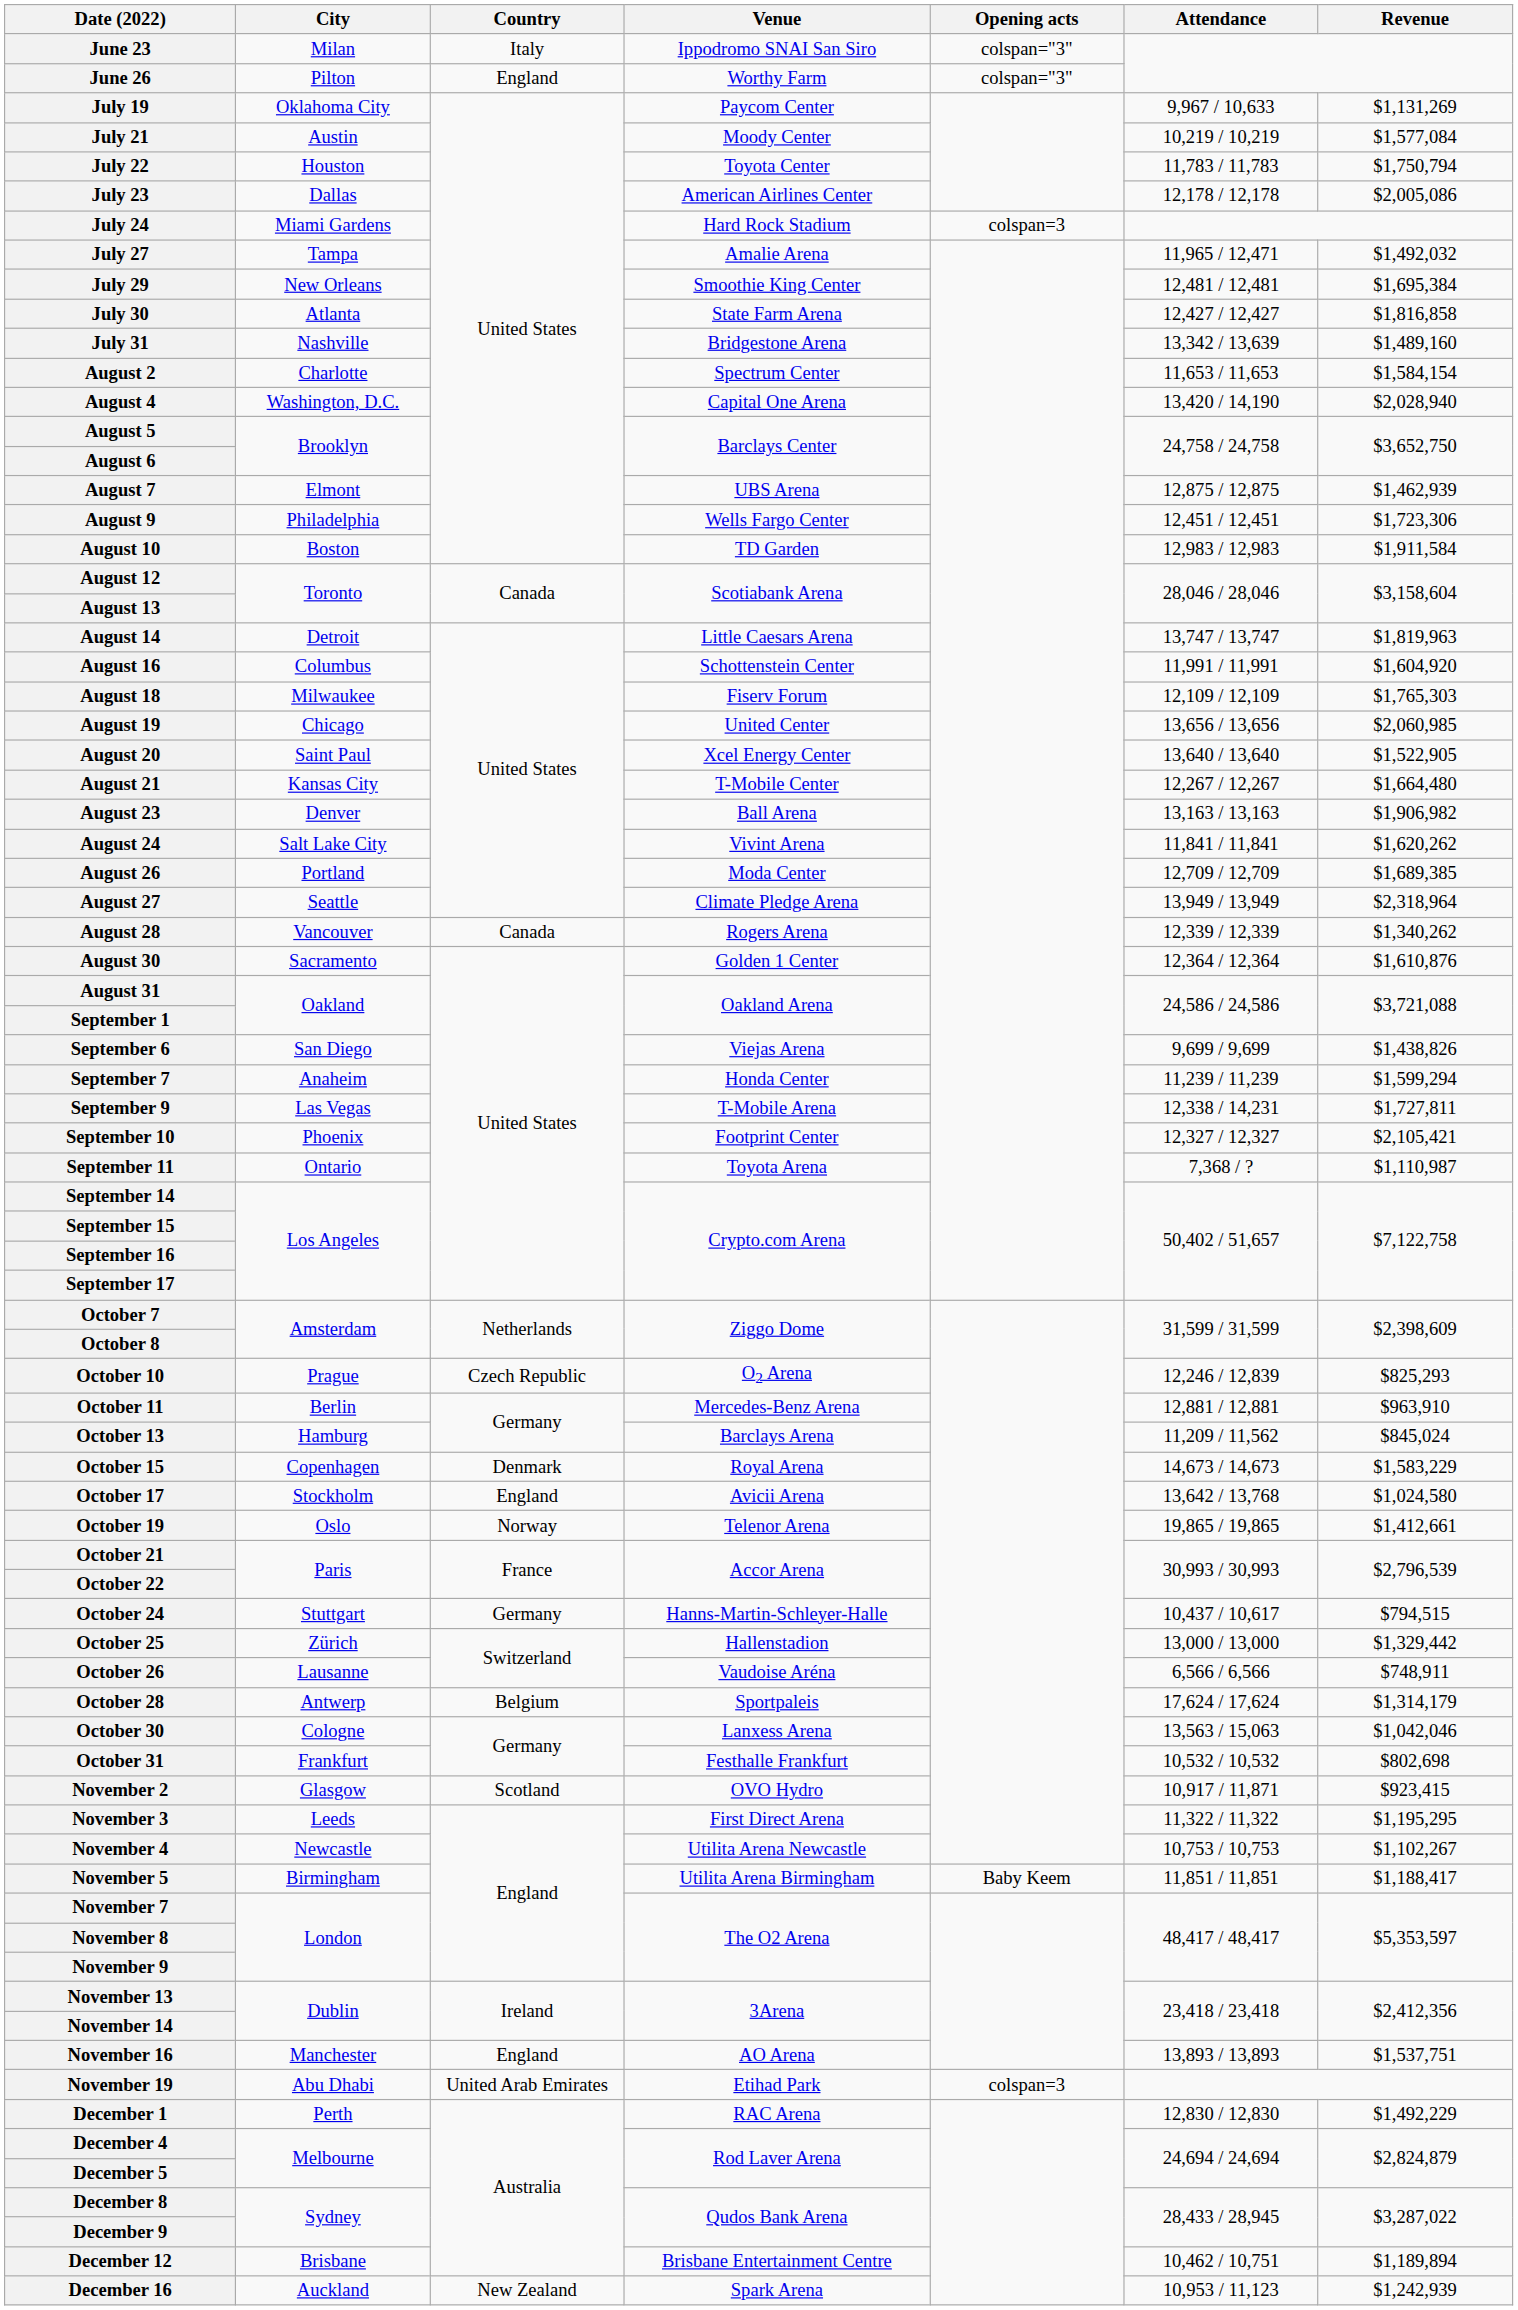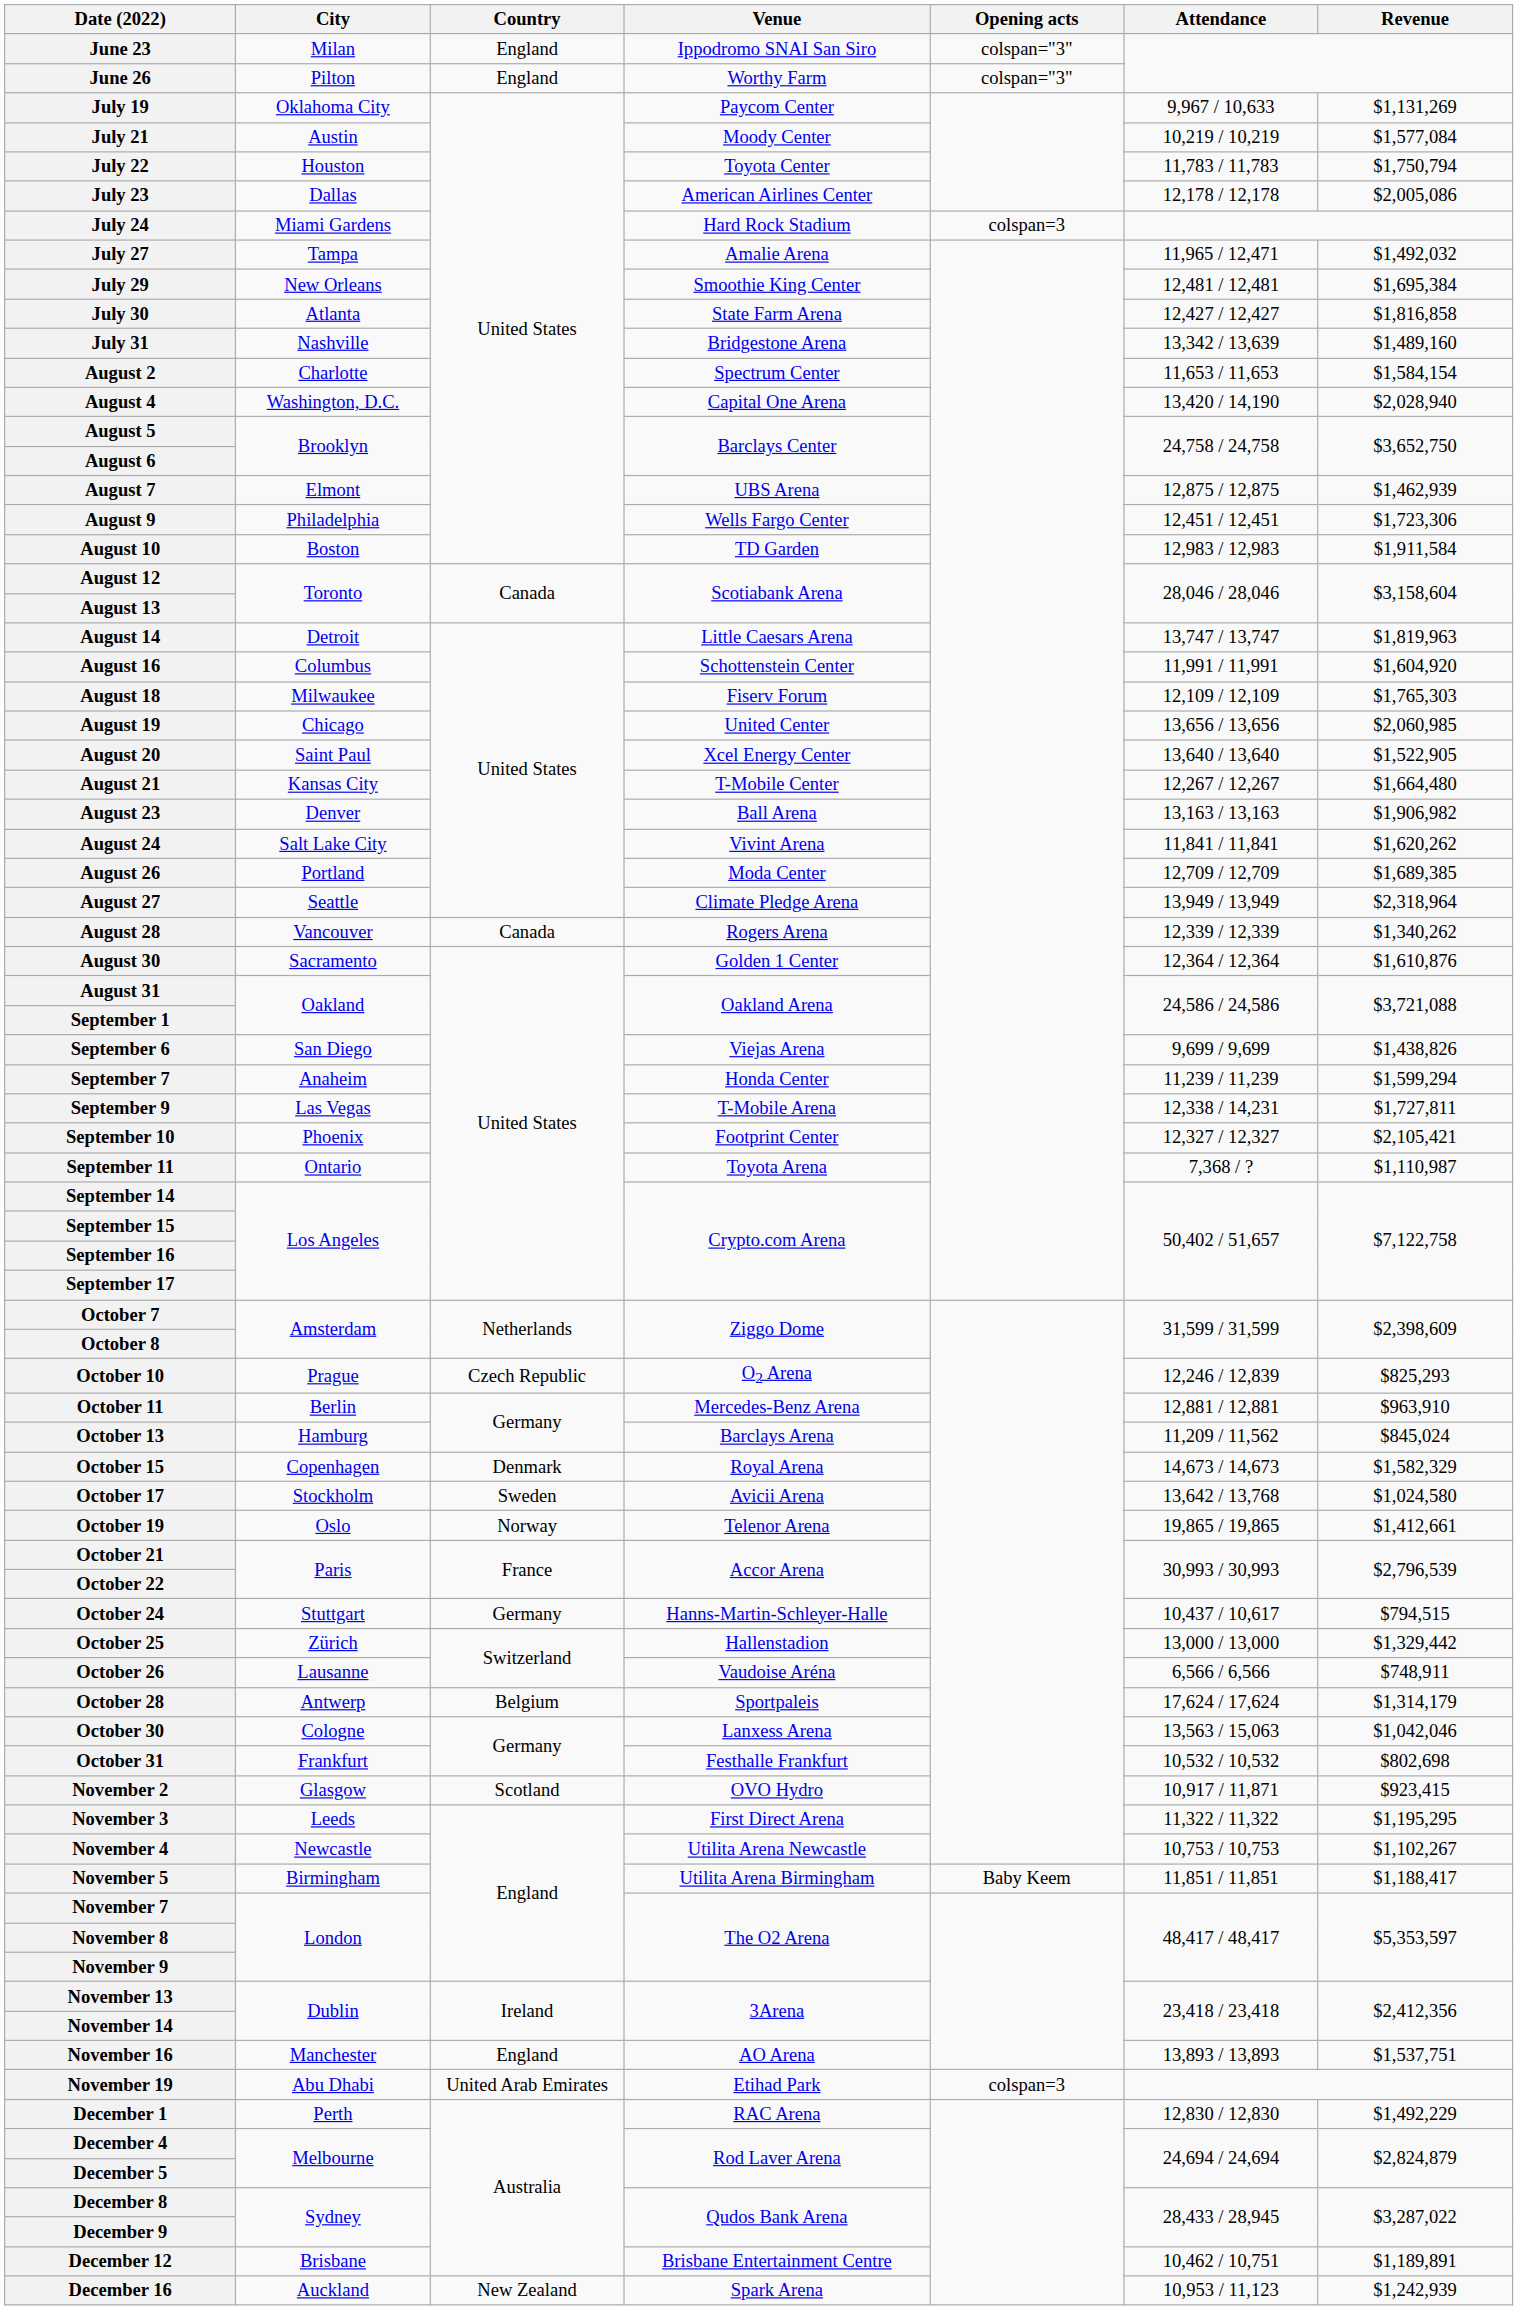(527, 48) Italy -> (527, 48) England
(1415, 1466) $1,583,229 -> (1415, 1466) $1,582,329
(527, 1495) England -> (527, 1495) Sweden
(1415, 2261) $1,189,894 -> (1415, 2261) $1,189,891
